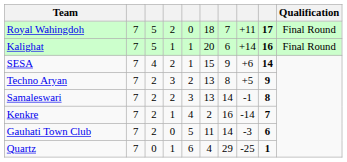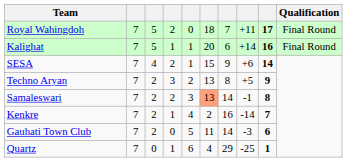(209, 98) no background -> (209, 98) lightsalmon background
